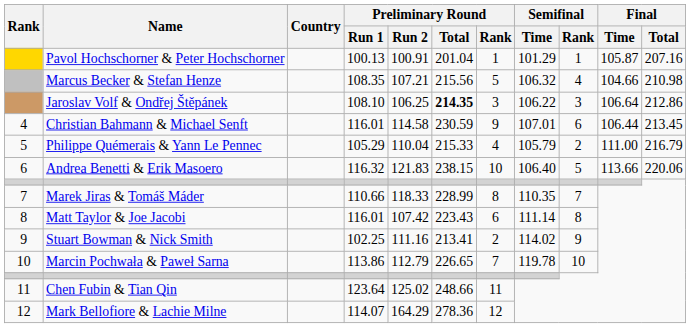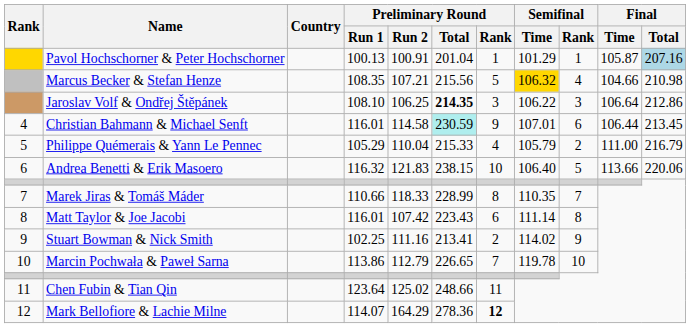(664, 59) no background -> (664, 59) lightblue background
(537, 80) no background -> (537, 80) gold background
(454, 124) no background -> (454, 124) paleturquoise background
(496, 311) normal -> (496, 311) bold
